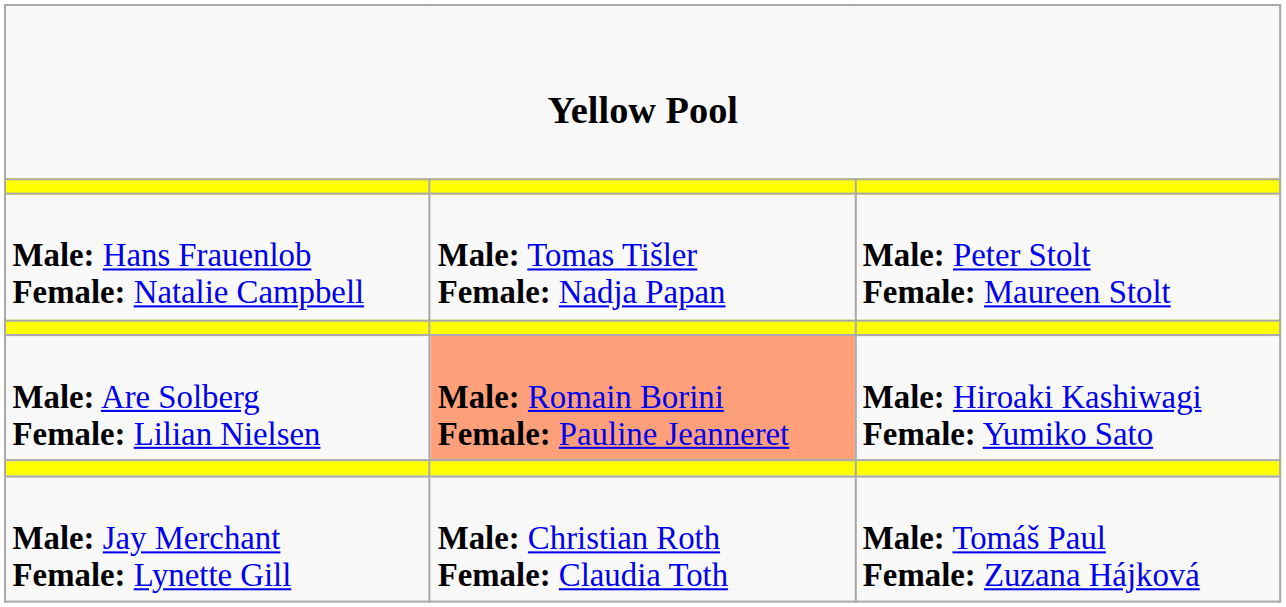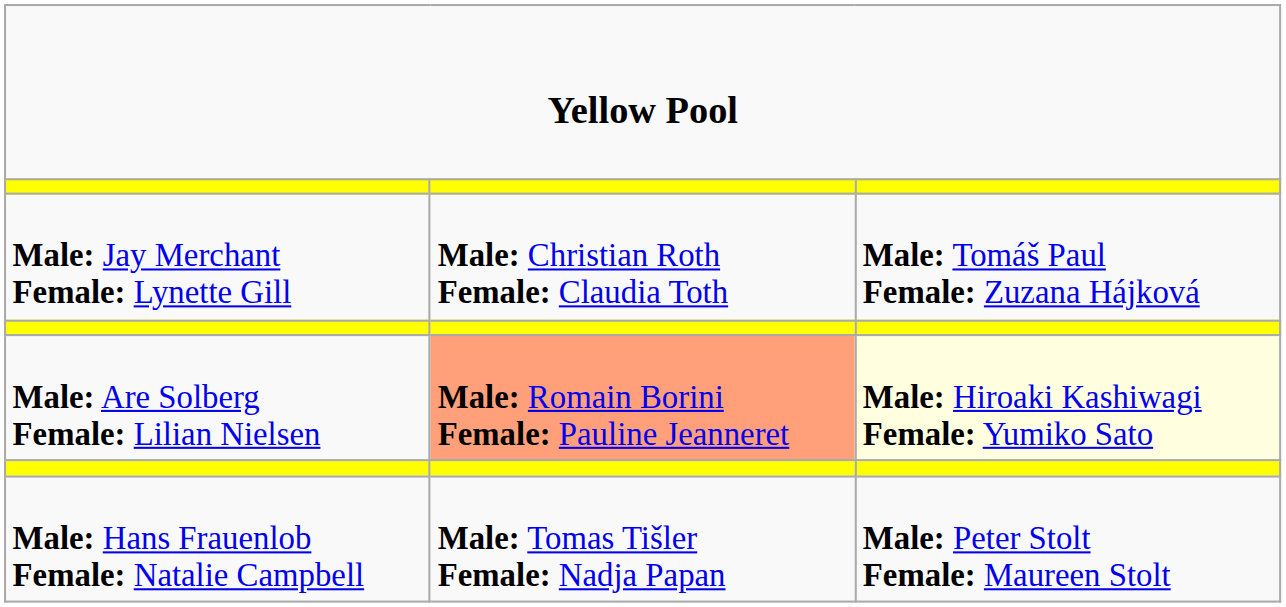rows swapped: (152, 556) <-> (188, 274)
(1032, 415) no background -> (1032, 415) lightyellow background
